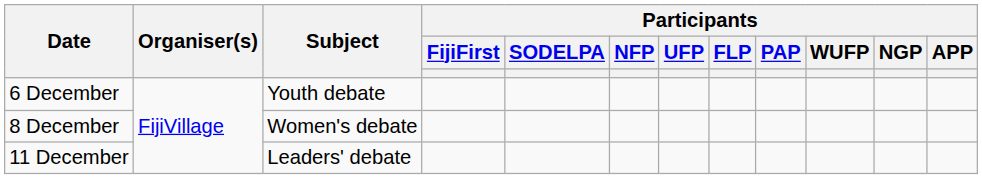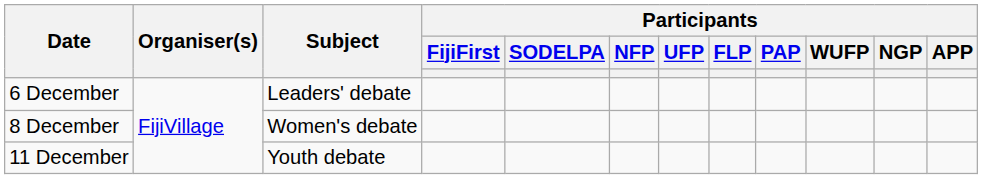(326, 93) Youth debate -> (339, 93) Leaders' debate
(339, 157) Leaders' debate -> (326, 157) Youth debate
